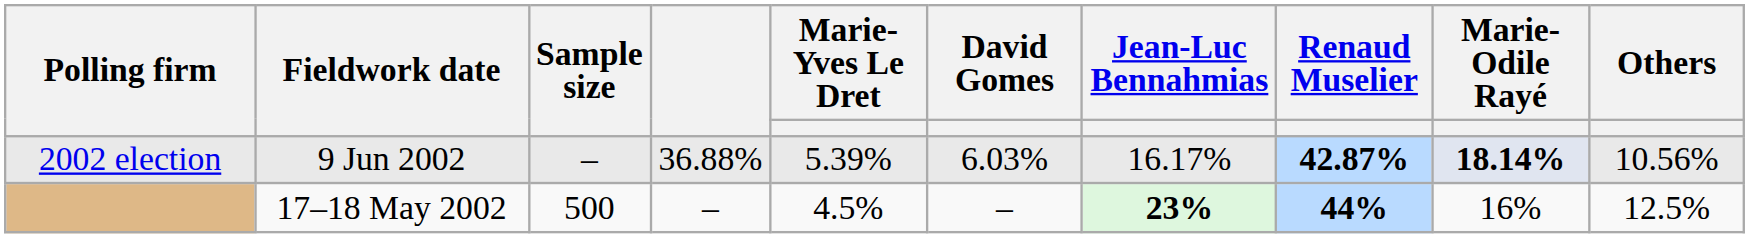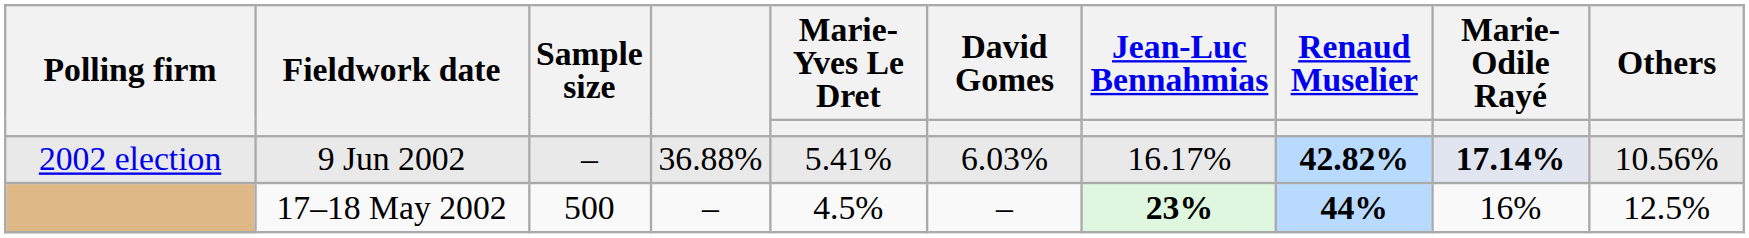(848, 160) 5.39% -> (848, 160) 5.41%
(1354, 160) 42.87% -> (1354, 160) 42.82%
(1510, 160) 18.14% -> (1510, 160) 17.14%
